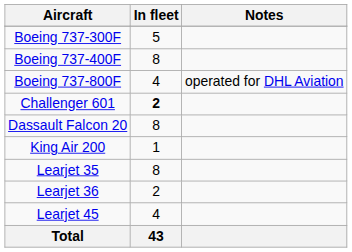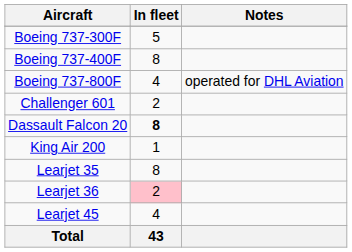(156, 103) bold -> (156, 103) normal
(156, 125) normal -> (156, 125) bold
(156, 192) no background -> (156, 192) pink background
